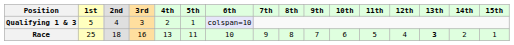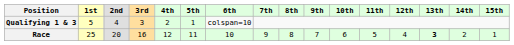(229, 23) lavender background -> (229, 23) no background
(116, 35) 18 -> (116, 35) 20
(167, 35) 13 -> (167, 35) 12
